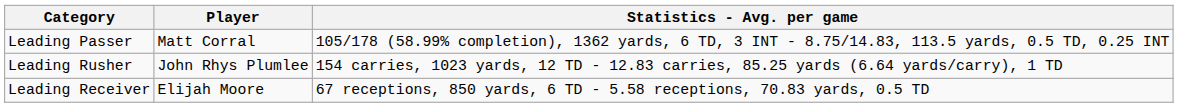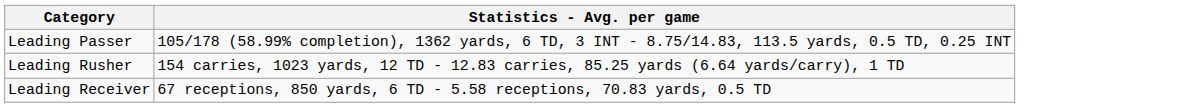- column: (233, 17)
